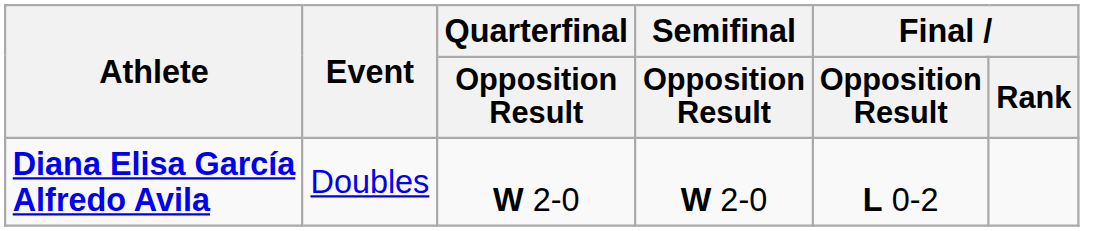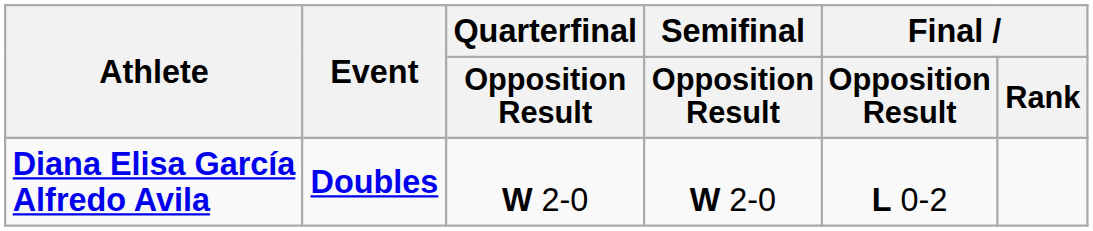(370, 182) normal -> (374, 182) bold
